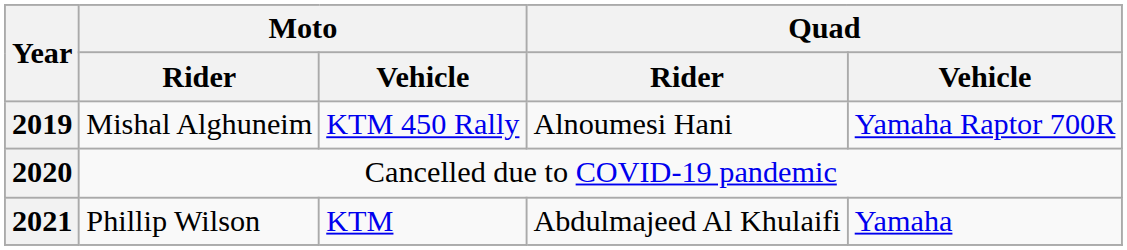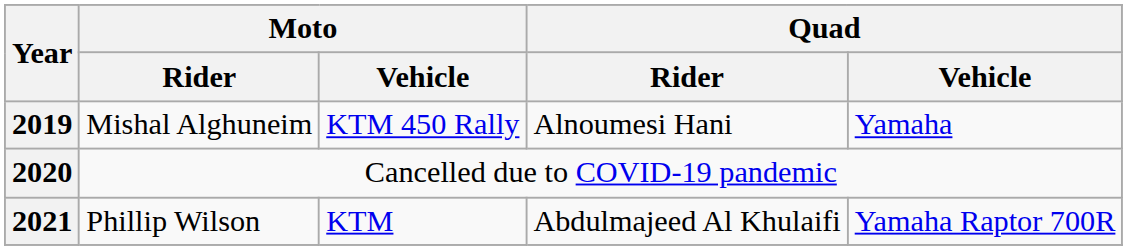(985, 124) Yamaha Raptor 700R -> (904, 124) Yamaha
(904, 220) Yamaha -> (985, 220) Yamaha Raptor 700R
